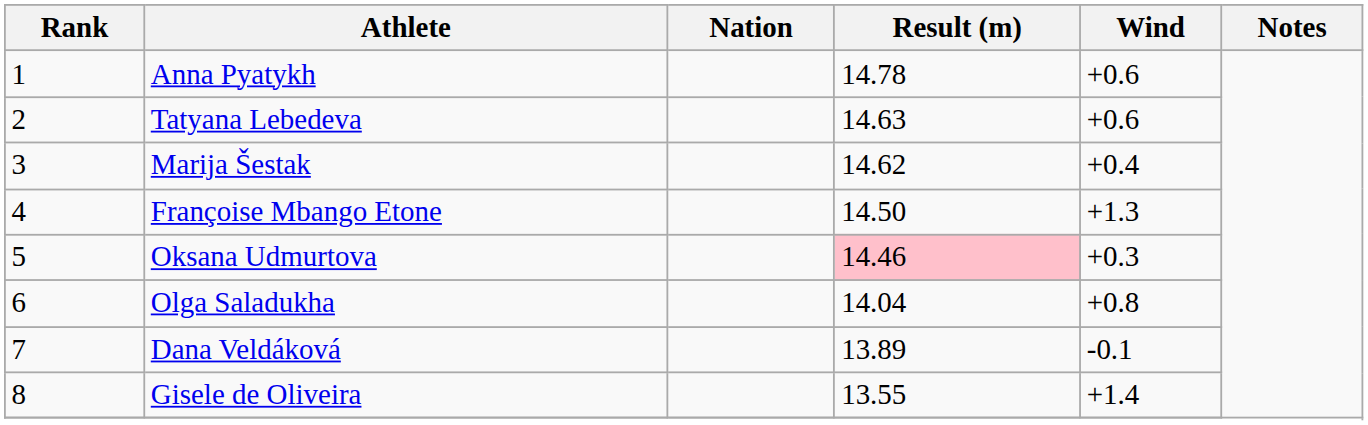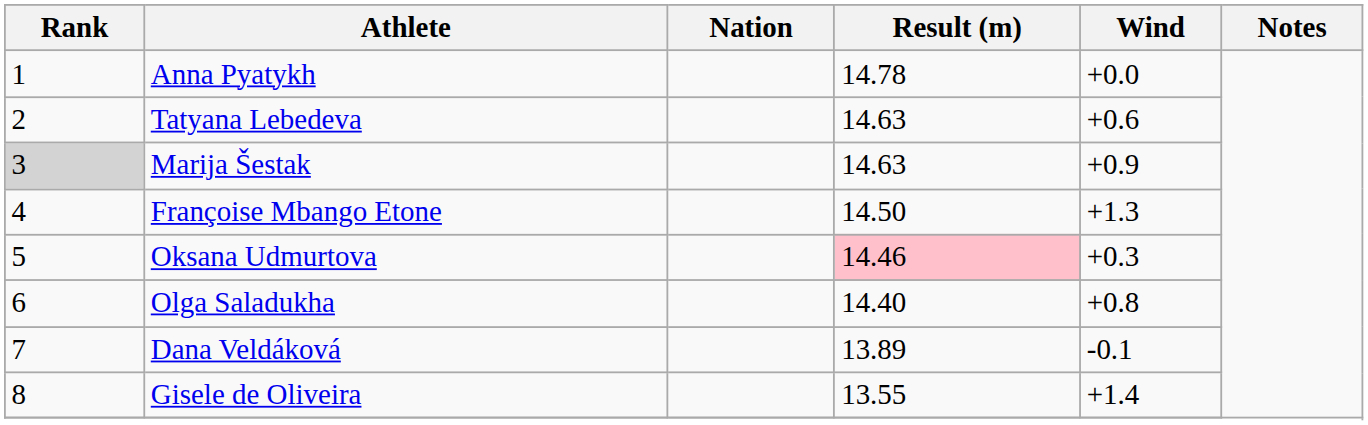(1113, 73) +0.6 -> (1113, 73) +0.0
(19, 165) no background -> (19, 165) lightgrey background
(874, 165) 14.62 -> (874, 165) 14.63
(1113, 165) +0.4 -> (1113, 165) +0.9
(874, 303) 14.04 -> (874, 303) 14.40
